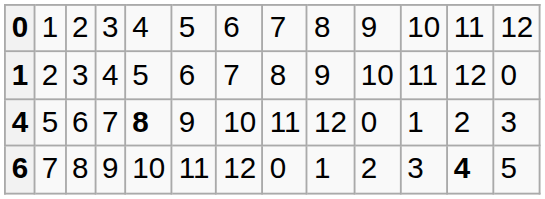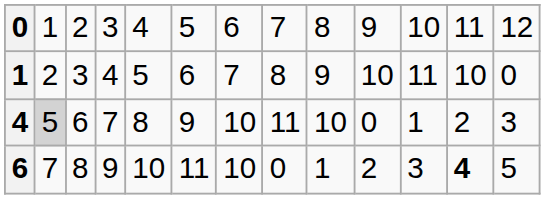(470, 74) 12 -> (470, 74) 10
(50, 121) no background -> (50, 121) lightgrey background
(140, 121) bold -> (140, 121) normal
(331, 121) 12 -> (331, 121) 10
(240, 168) 12 -> (240, 168) 10
